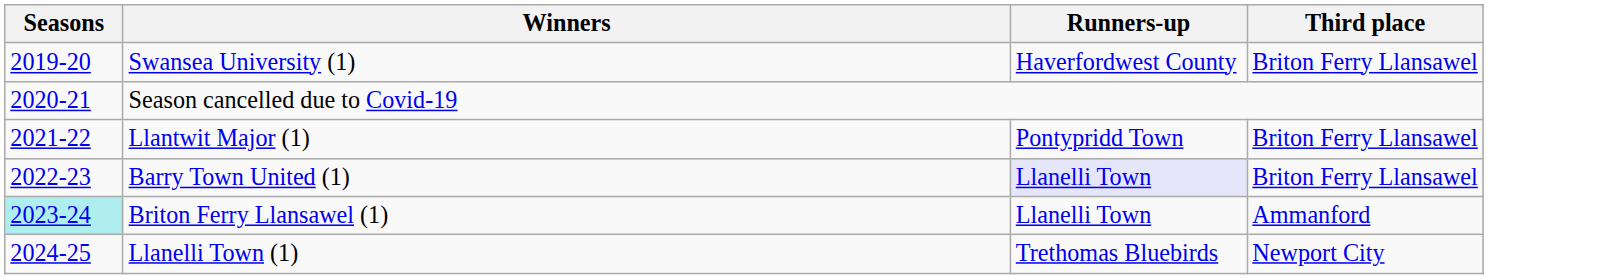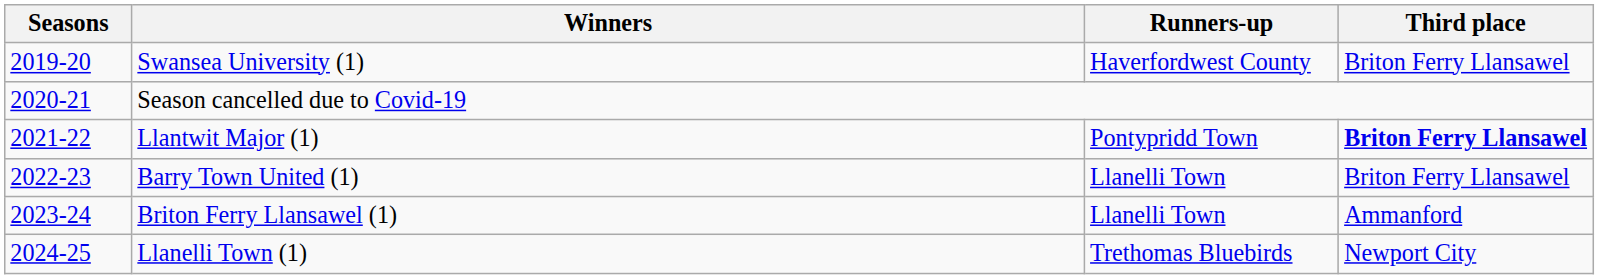(1365, 138) normal -> (1466, 138) bold
(1084, 176) lavender background -> (1158, 176) no background
(51, 215) paleturquoise background -> (51, 215) no background
